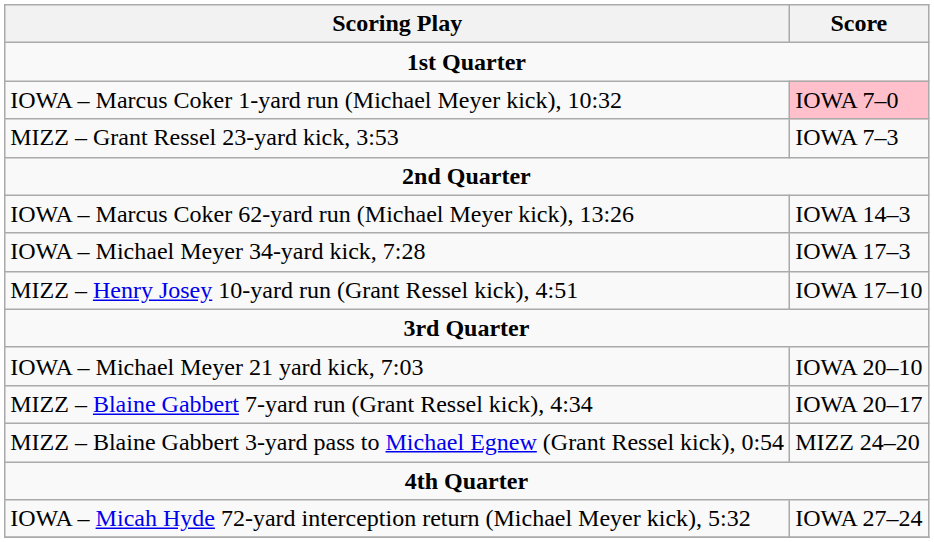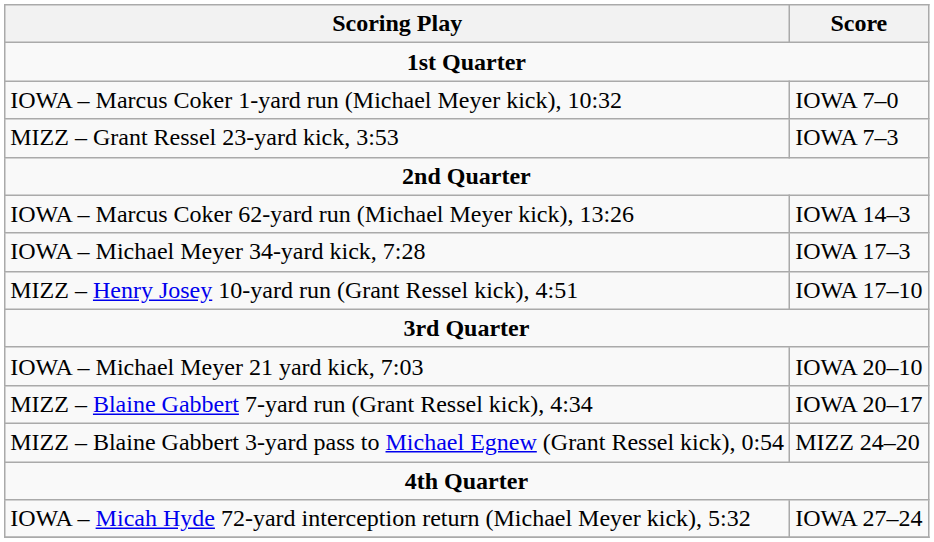(847, 99) pink background -> (847, 99) no background
